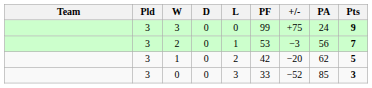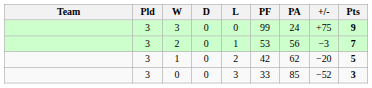columns swapped: (324, 12) <-> (294, 12)
